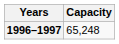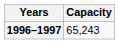(83, 30) 65,248 -> (83, 30) 65,243
